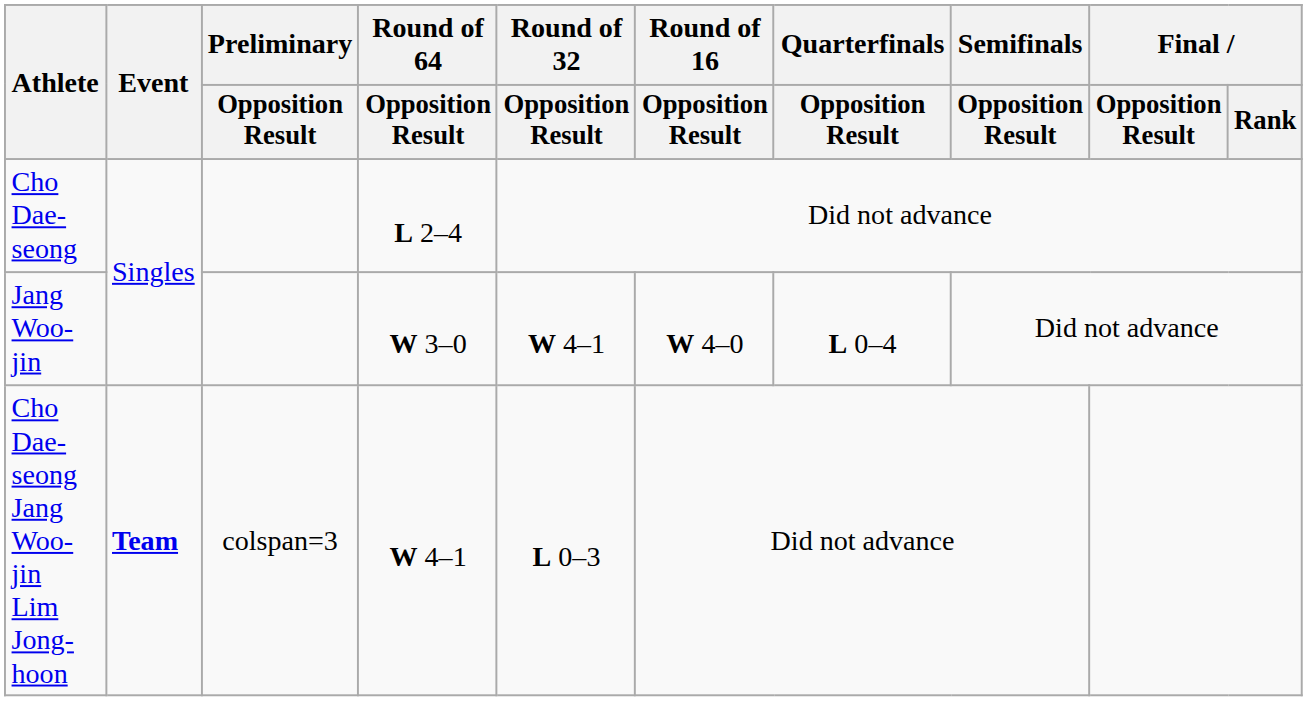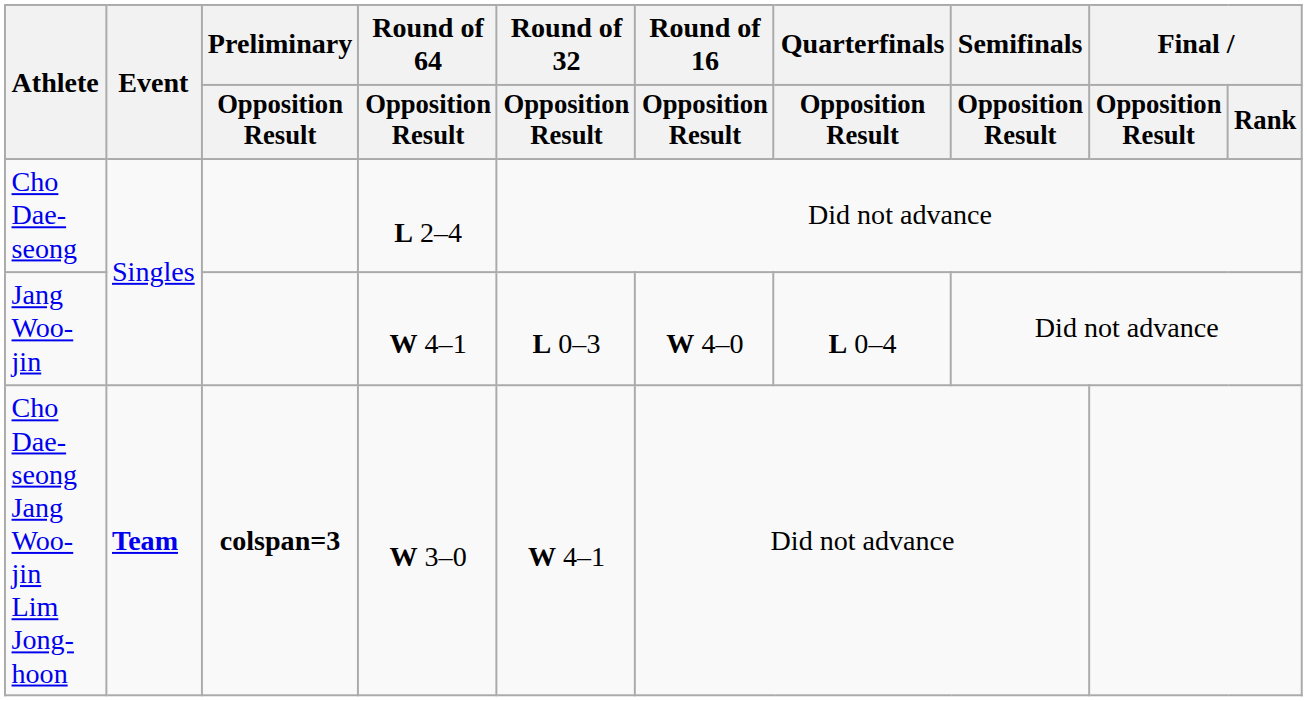(428, 344) W 3–0 -> (428, 344) W 4–1
(566, 344) W 4–1 -> (566, 344) L 0–3
(280, 540) normal -> (280, 540) bold
(428, 556) W 4–1 -> (428, 556) W 3–0
(566, 556) L 0–3 -> (566, 556) W 4–1
